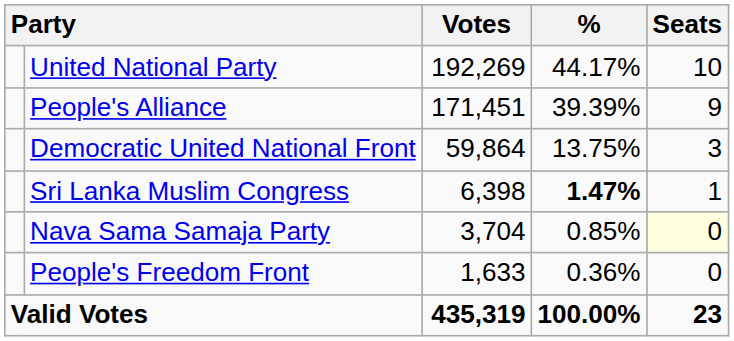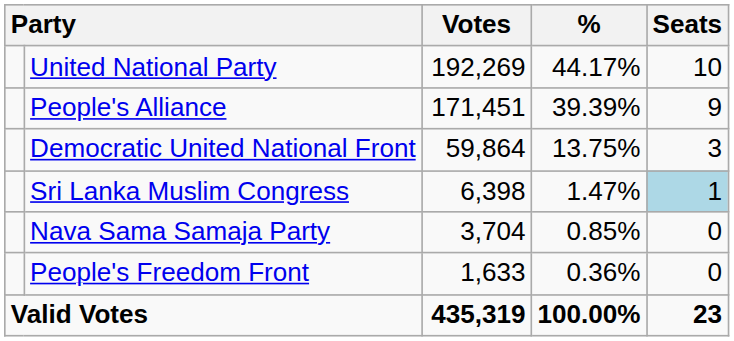(604, 190) bold -> (604, 190) normal
(715, 190) no background -> (715, 190) lightblue background
(715, 231) lightyellow background -> (715, 231) no background
